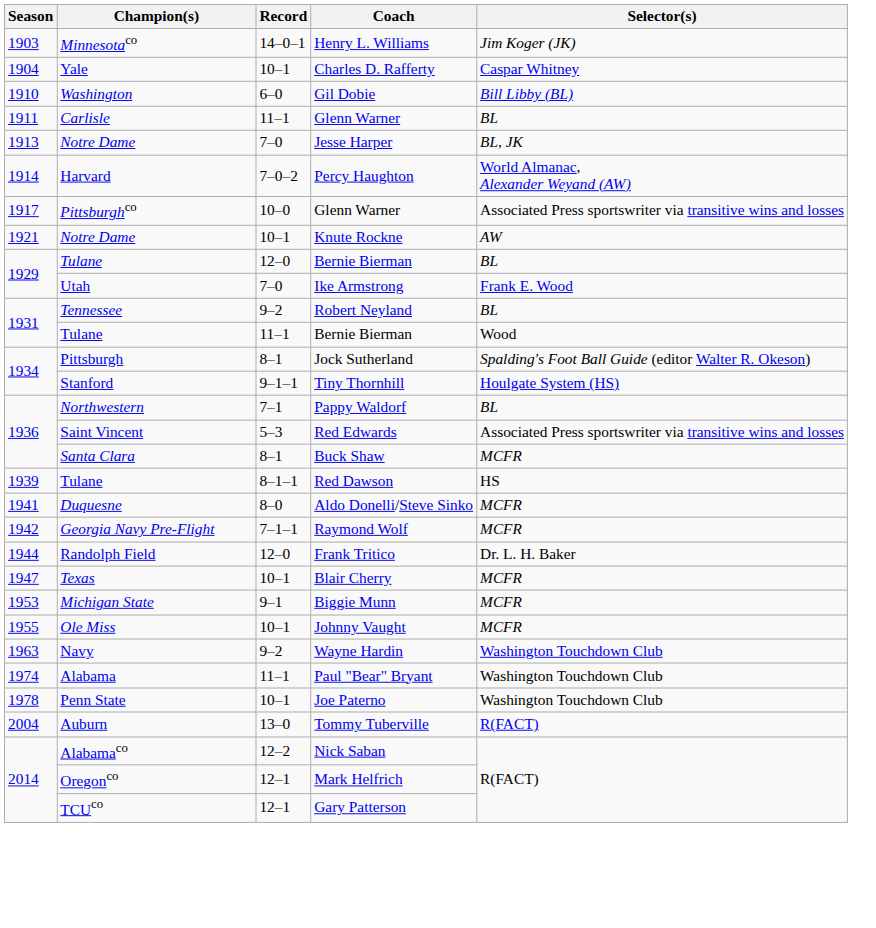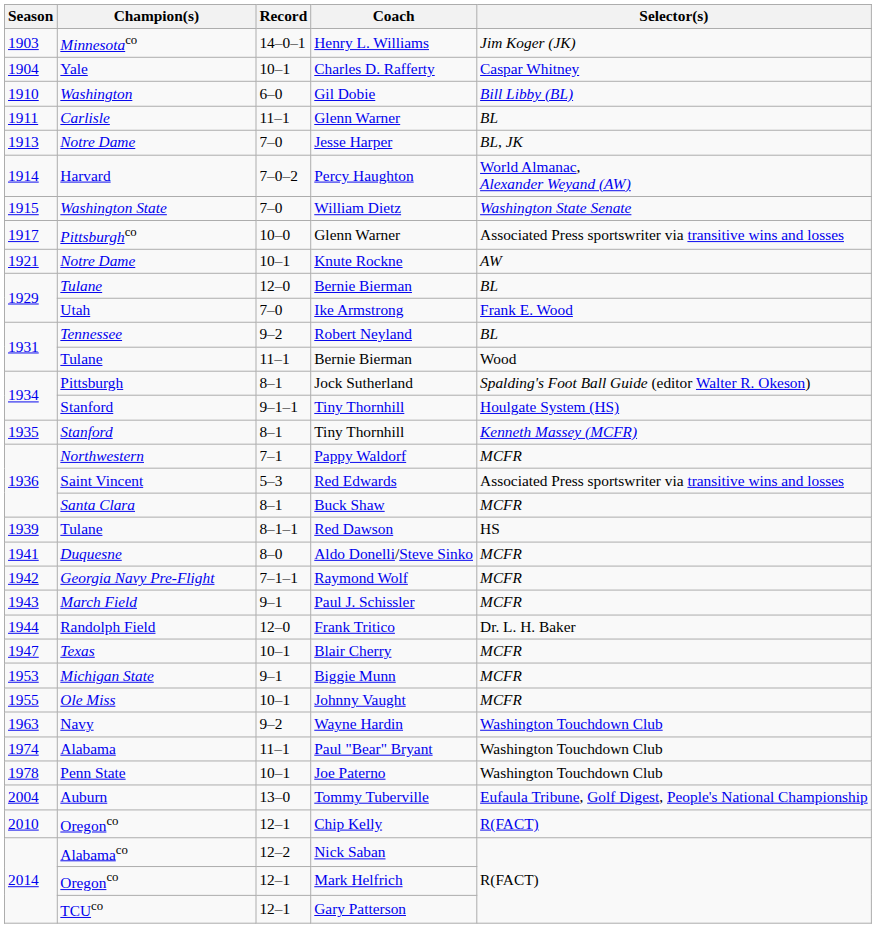+ row: (23, 208)
+ row: (23, 432)
(489, 407) BL -> (501, 456) MCFR
+ row: (23, 602)
(509, 724) R(FACT) -> (674, 797) Eufaula Tribune, Golf Digest, People's National Championship
+ row: (23, 823)
